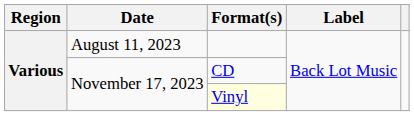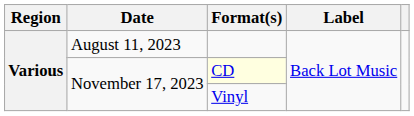(223, 70) no background -> (223, 70) lightyellow background
(230, 96) lightyellow background -> (230, 96) no background
